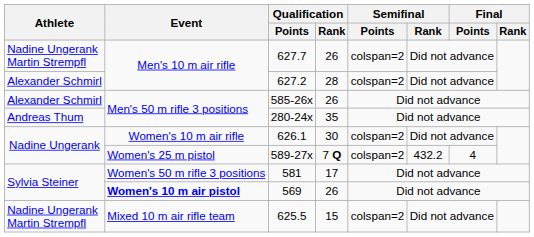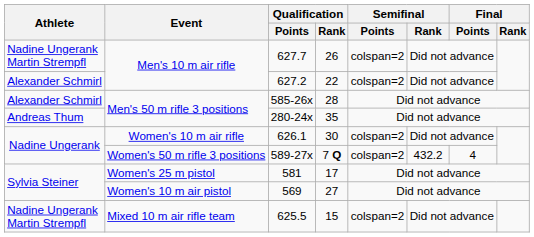(332, 81) 28 -> (332, 81) 22
(332, 100) 26 -> (332, 100) 28
(161, 155) Women's 25 m pistol -> (186, 155) Women's 50 m rifle 3 positions
(186, 173) Women's 50 m rifle 3 positions -> (161, 173) Women's 25 m pistol
(174, 192) bold -> (169, 192) normal
(332, 192) 26 -> (332, 192) 27
